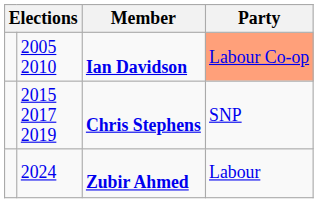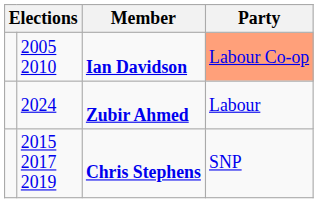rows swapped: (143, 124) <-> (137, 183)
